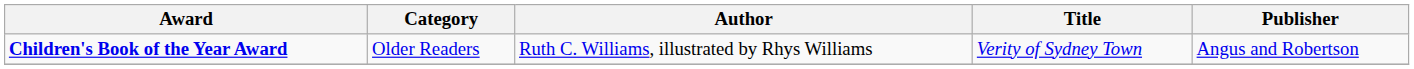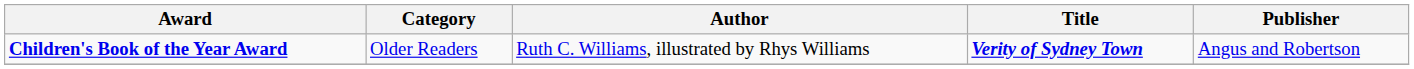(1059, 49) normal -> (1057, 49) bold
